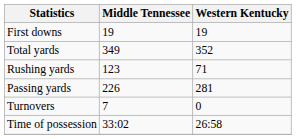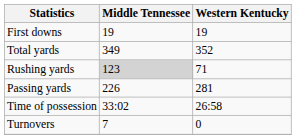(111, 69) no background -> (111, 69) lightgrey background
rows swapped: (31, 106) <-> (52, 124)
